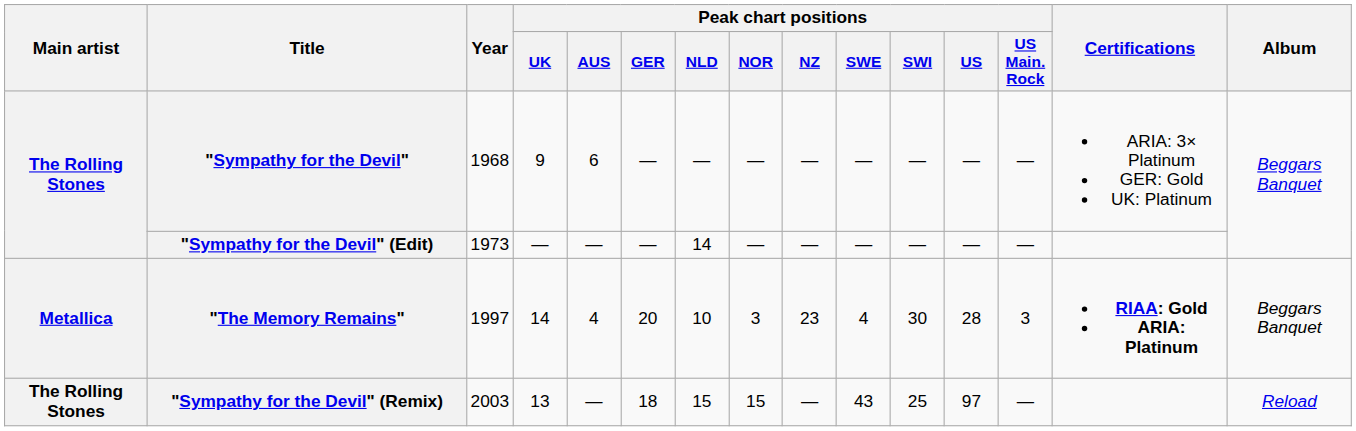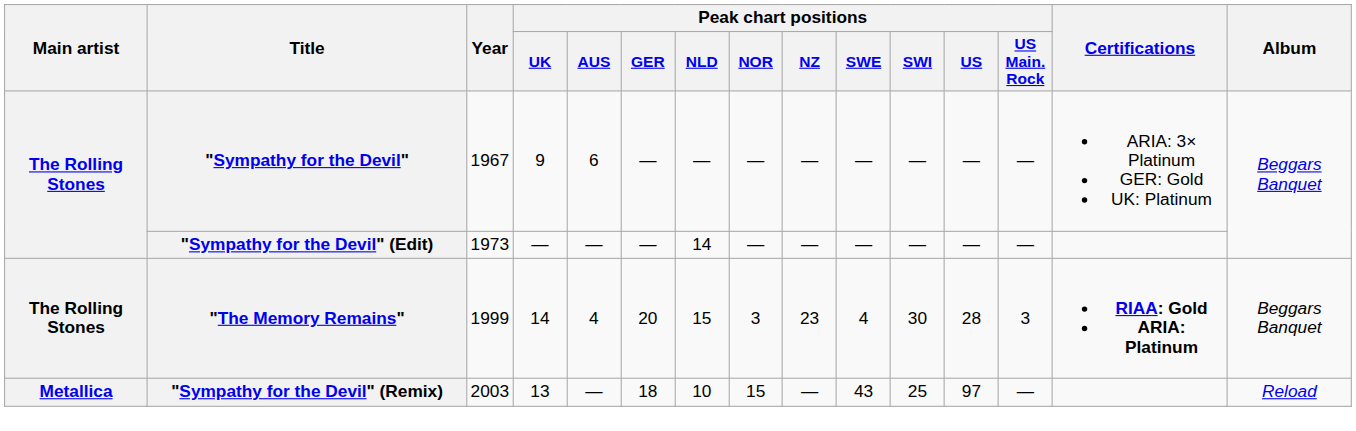(490, 160) 1968 -> (490, 160) 1967
(76, 318) Metallica -> (76, 318) The Rolling Stones
(490, 318) 1997 -> (490, 318) 1999
(702, 318) 10 -> (702, 318) 15
(76, 401) The Rolling Stones -> (76, 392) Metallica
(702, 401) 15 -> (702, 392) 10
